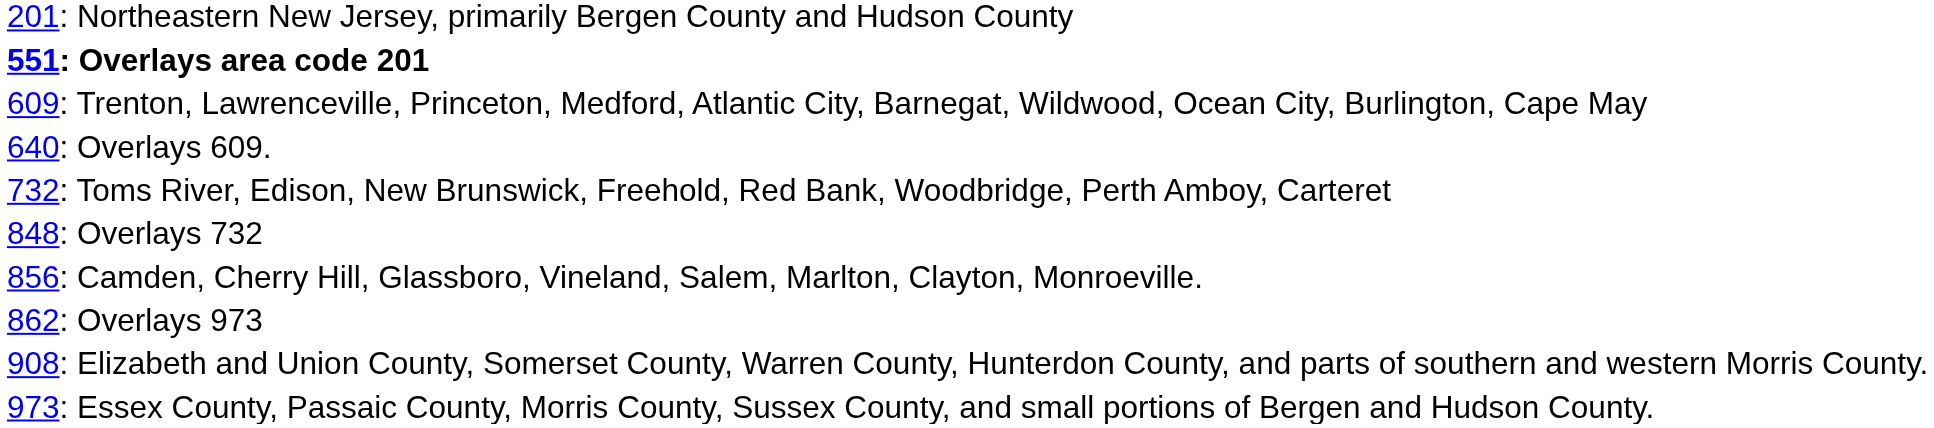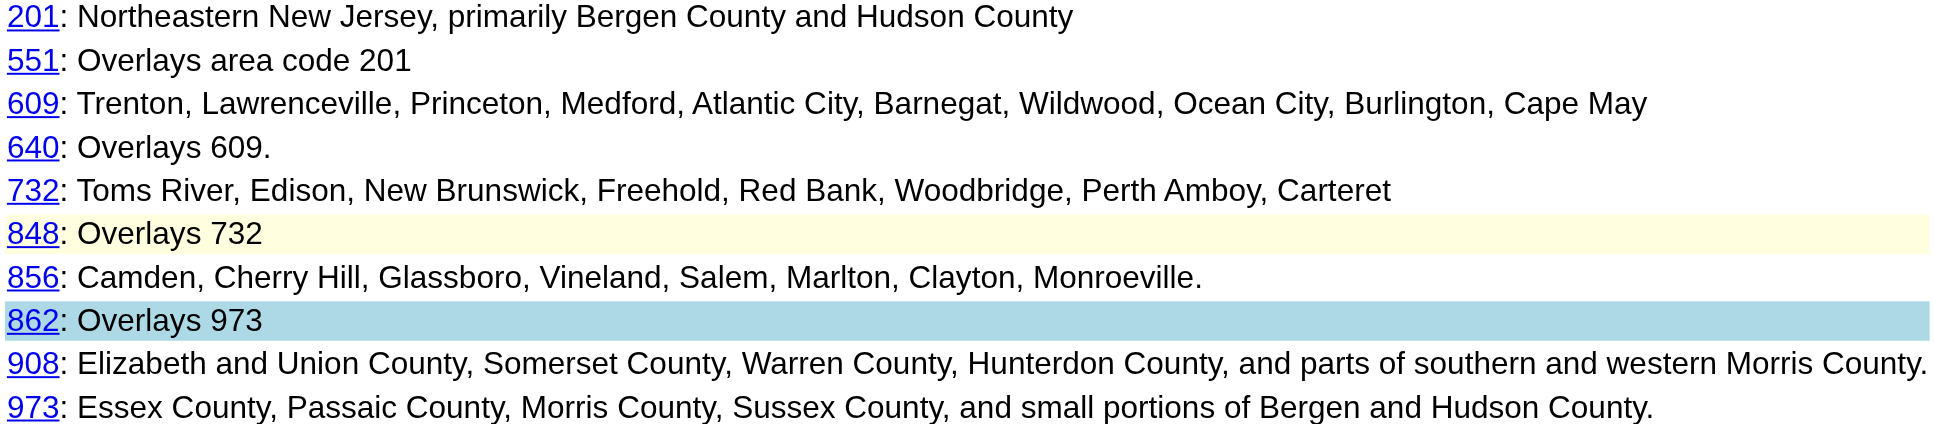(218, 60) bold -> (209, 60) normal
(135, 233) no background -> (135, 233) lightyellow background
(135, 320) no background -> (135, 320) lightblue background
